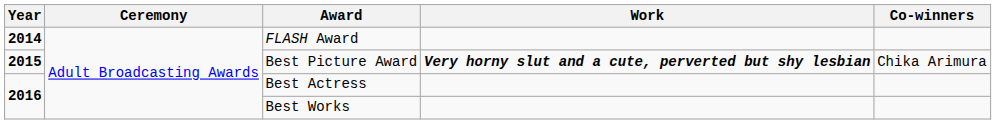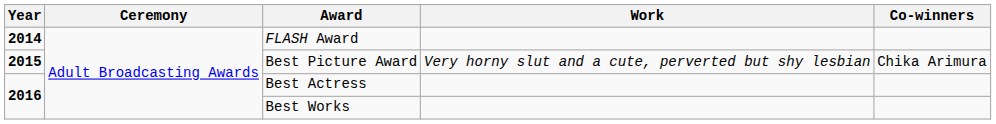(647, 62) bold -> (647, 62) normal
